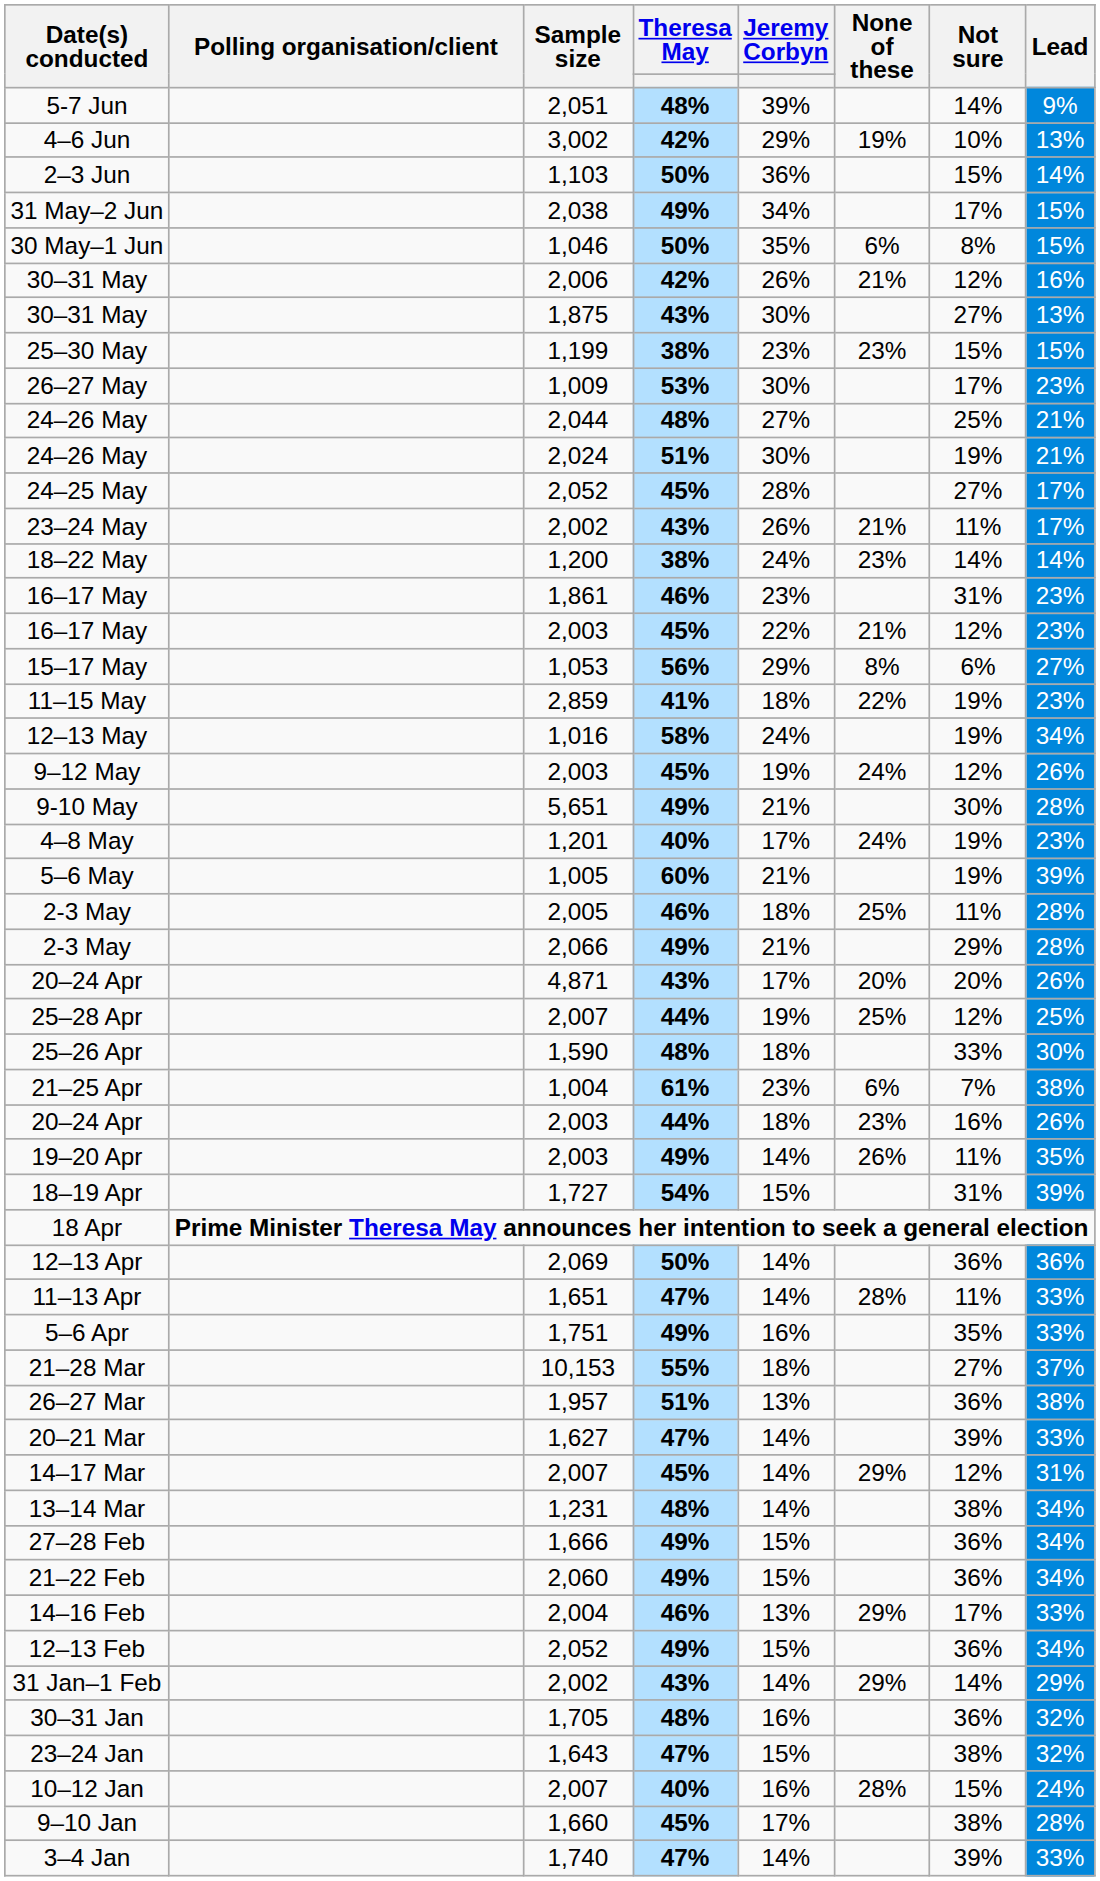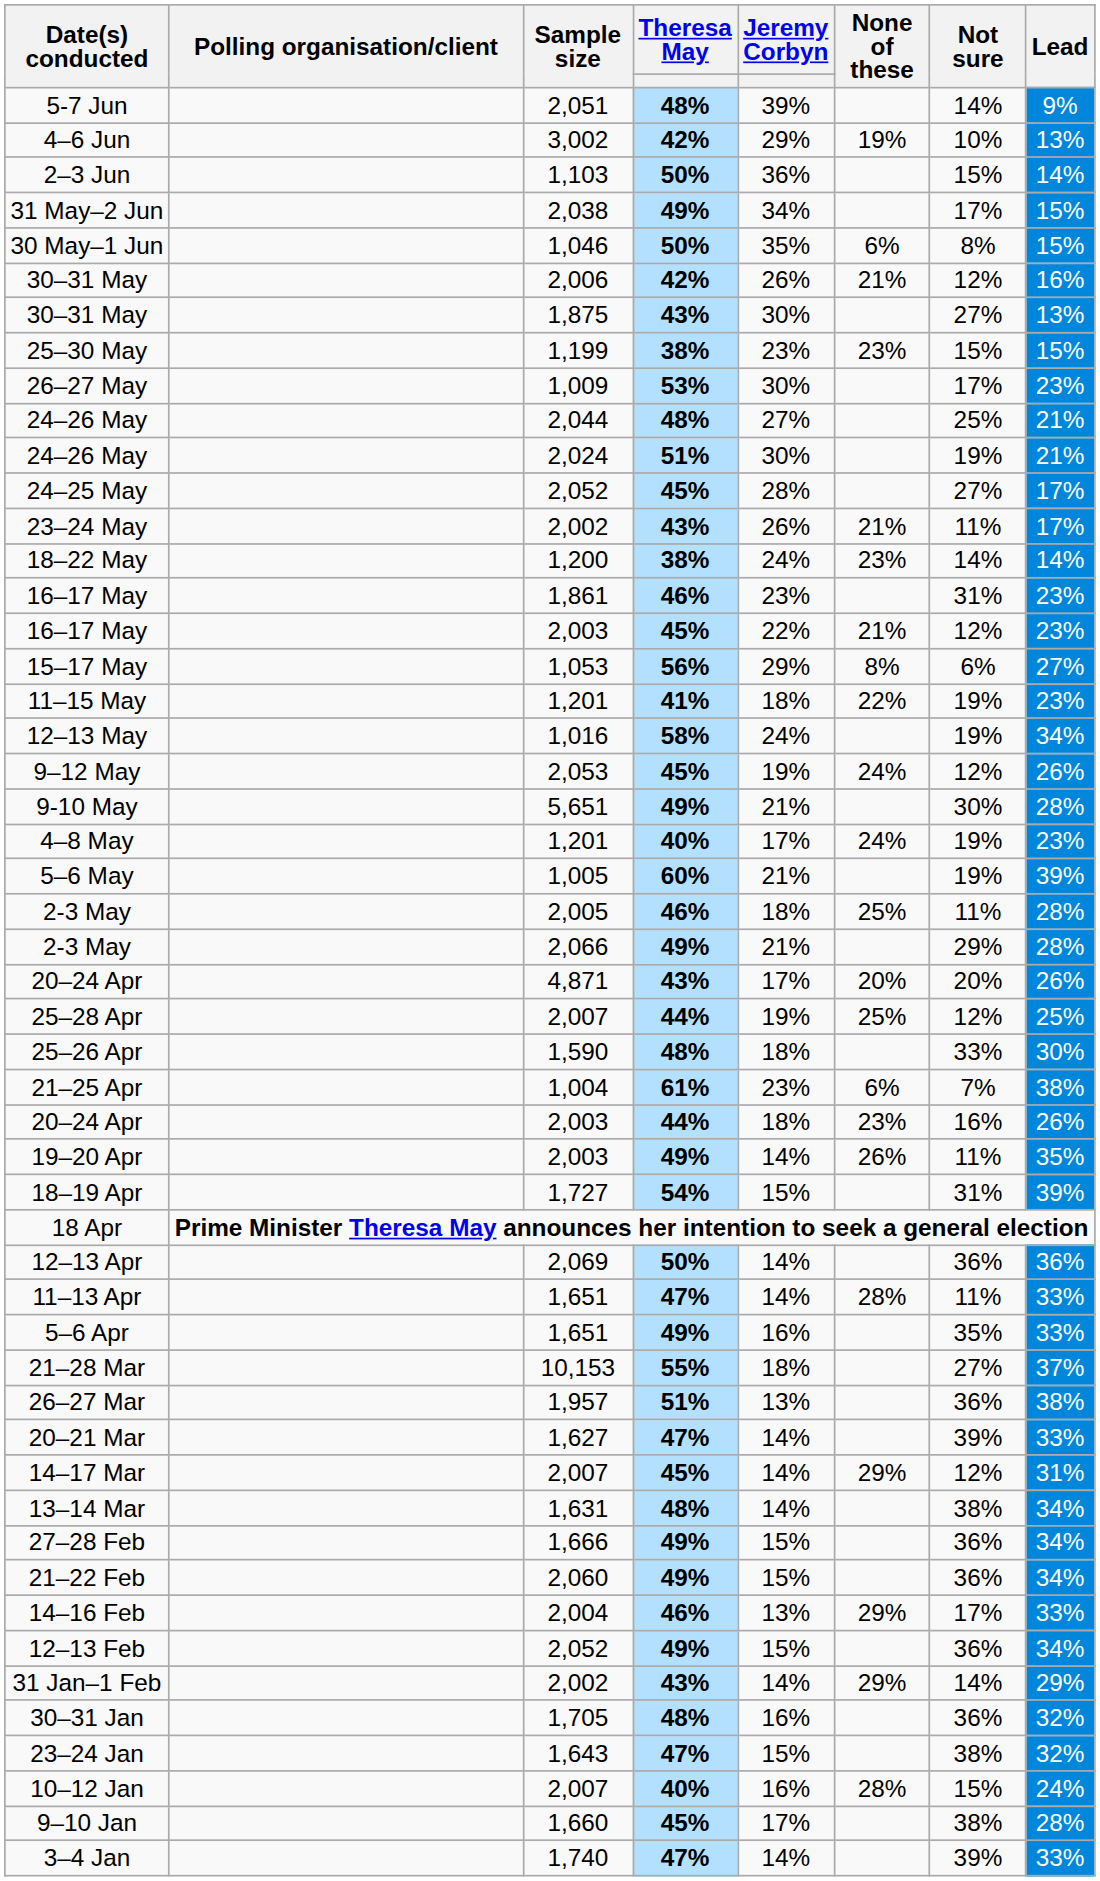(578, 701) 2,859 -> (578, 701) 1,201
(578, 771) 2,003 -> (578, 771) 2,053
(578, 1333) 1,751 -> (578, 1333) 1,651
(578, 1508) 1,231 -> (578, 1508) 1,631
